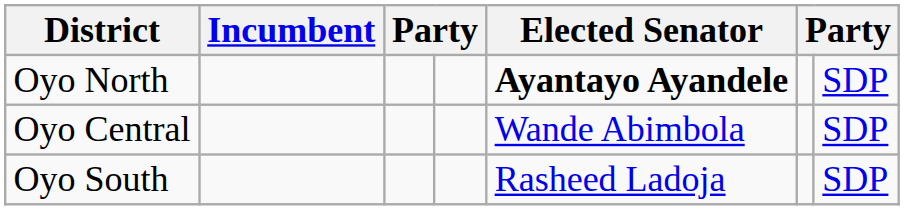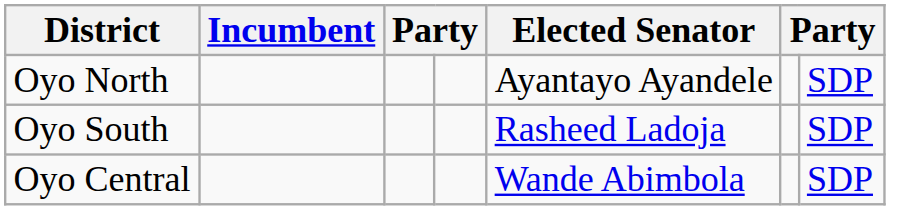(641, 79) bold -> (634, 79) normal
rows swapped: (91, 179) <-> (102, 129)
